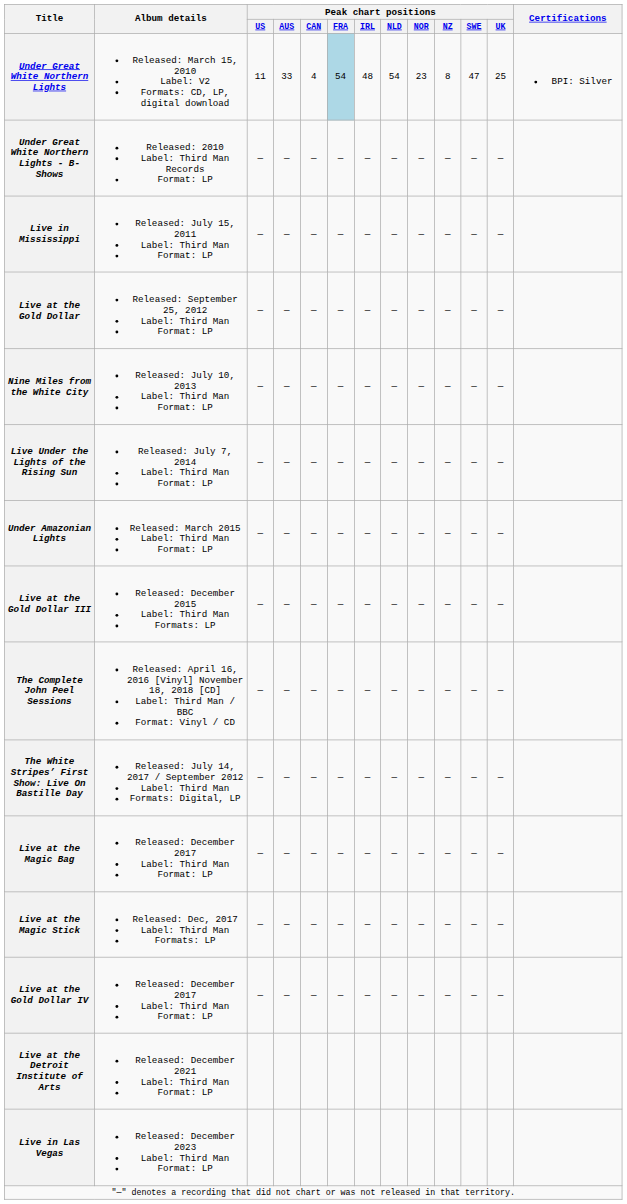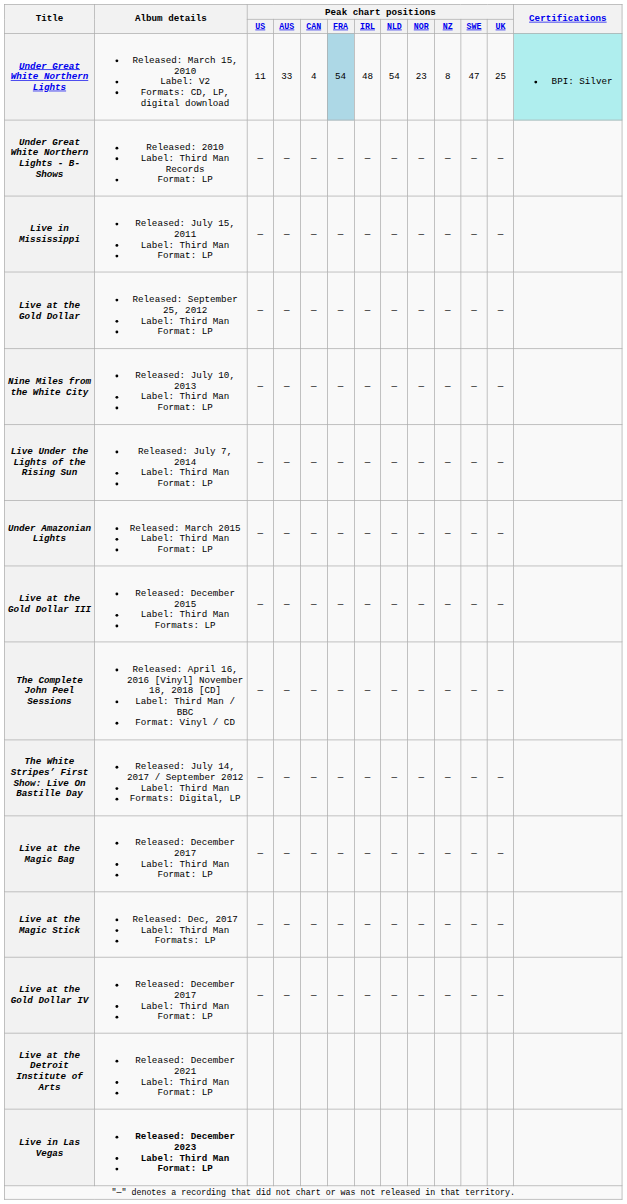(568, 82) no background -> (568, 82) paleturquoise background
(171, 1153) normal -> (171, 1153) bold
